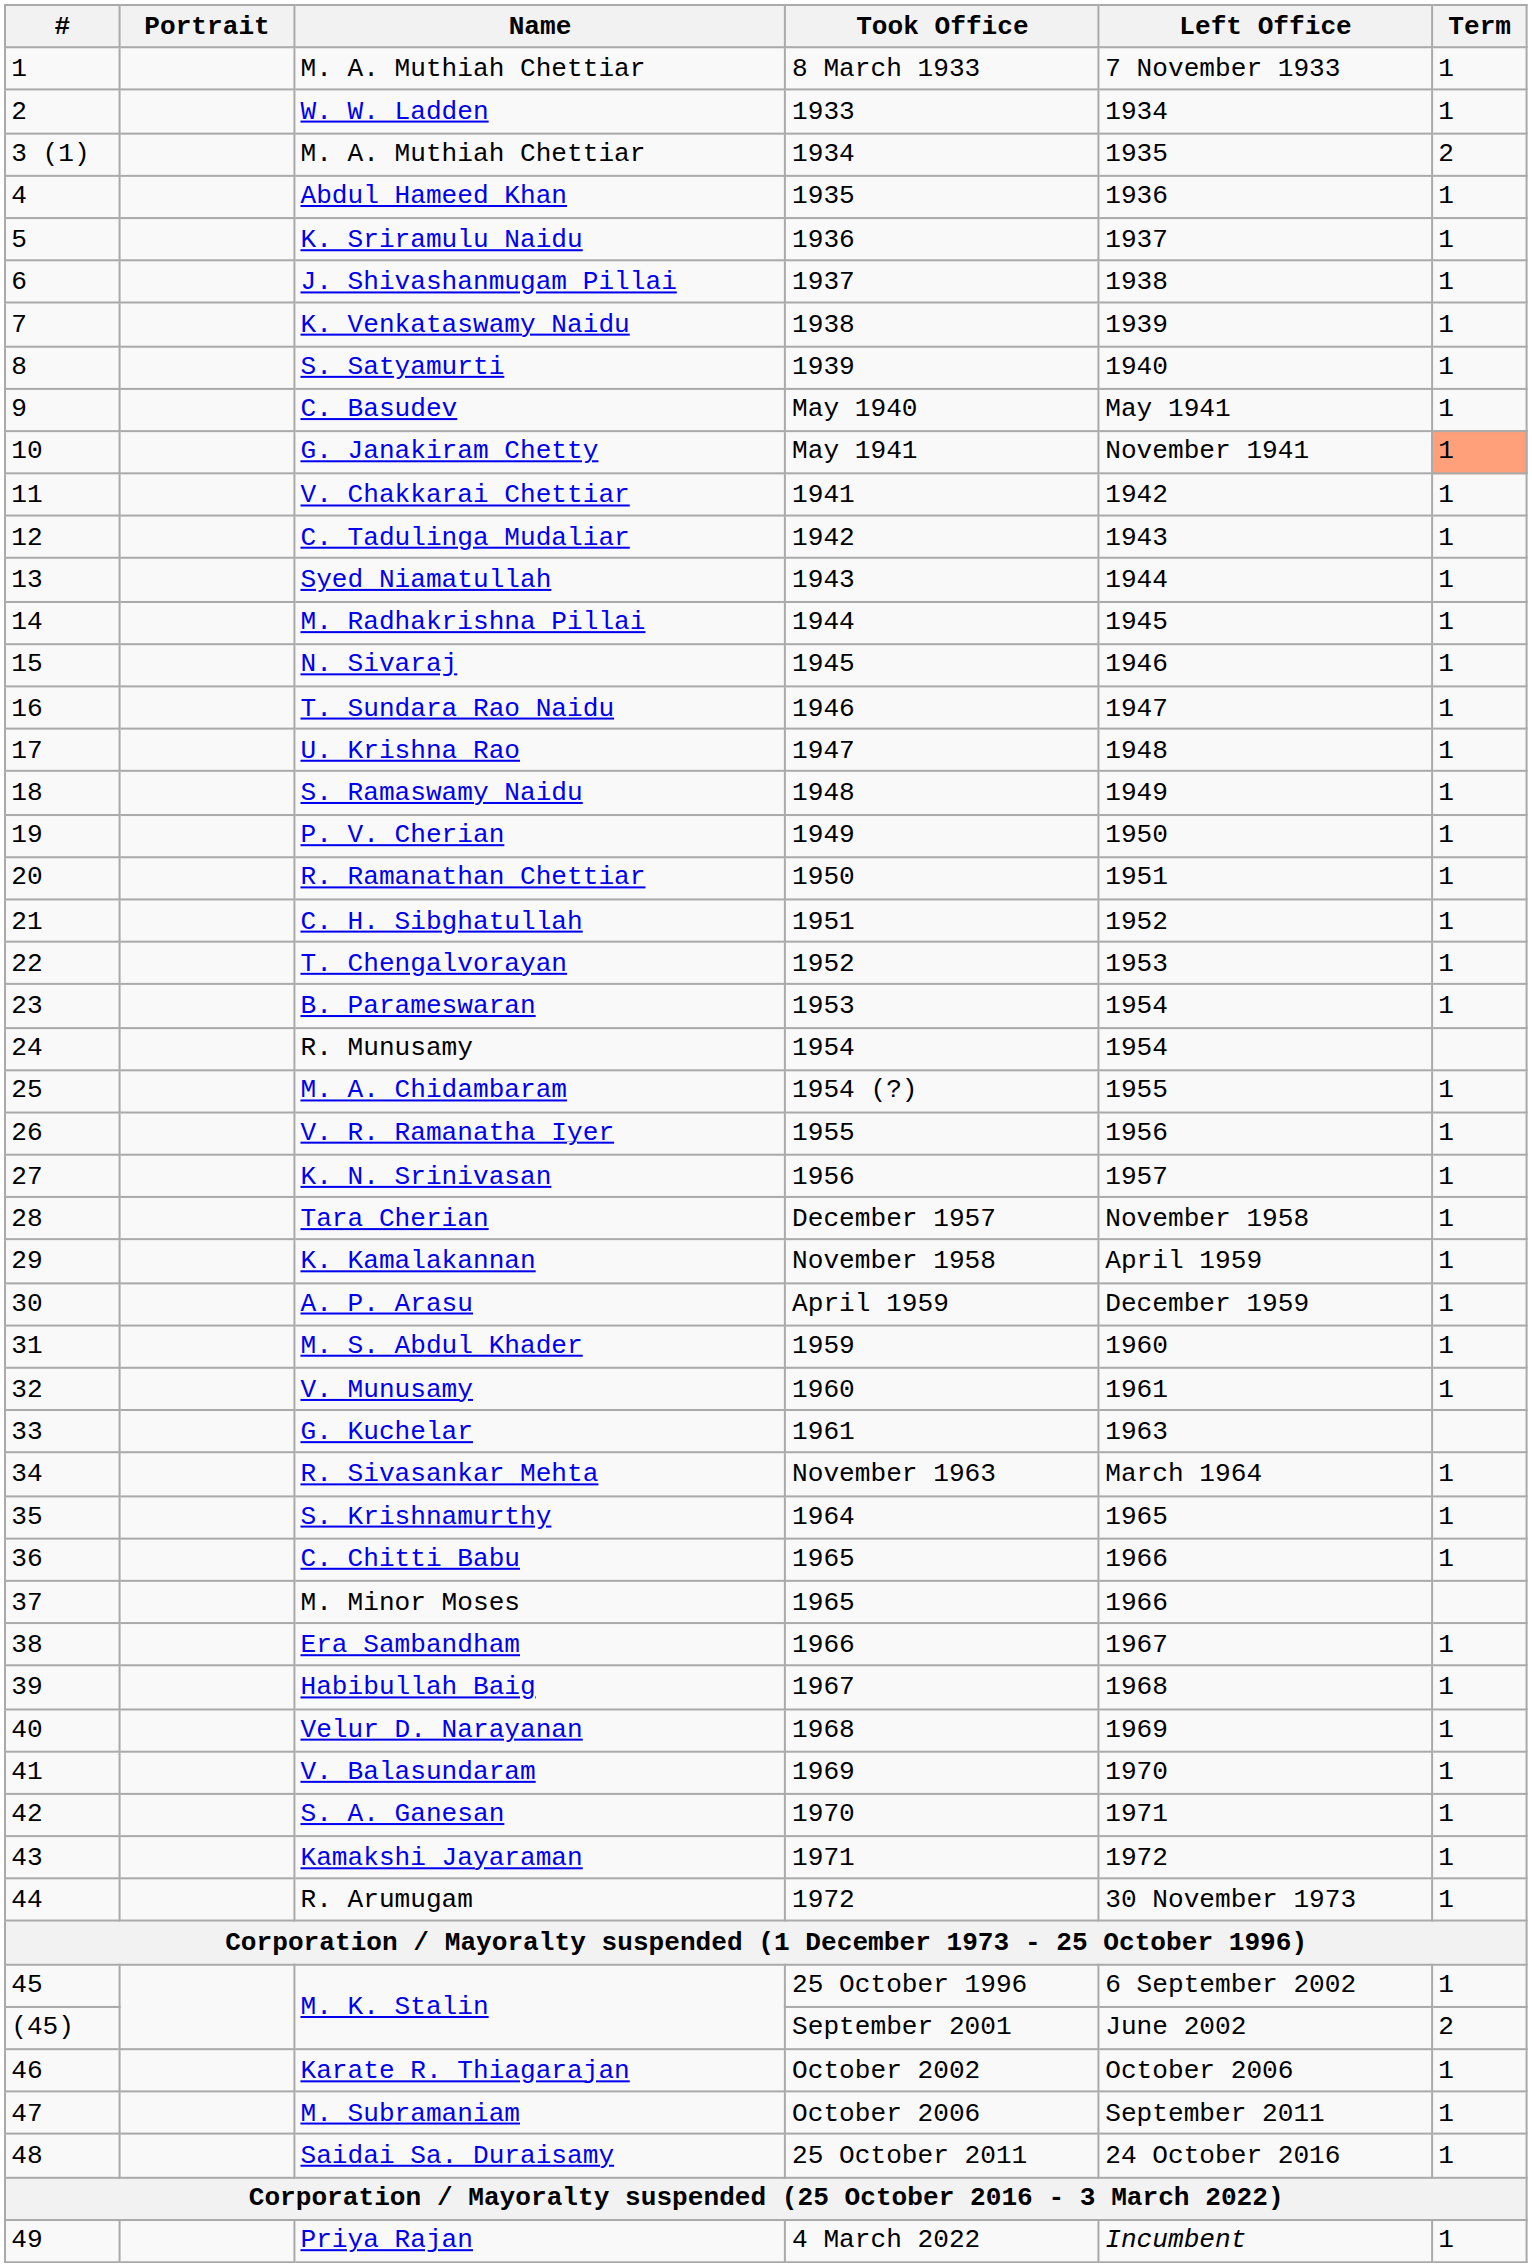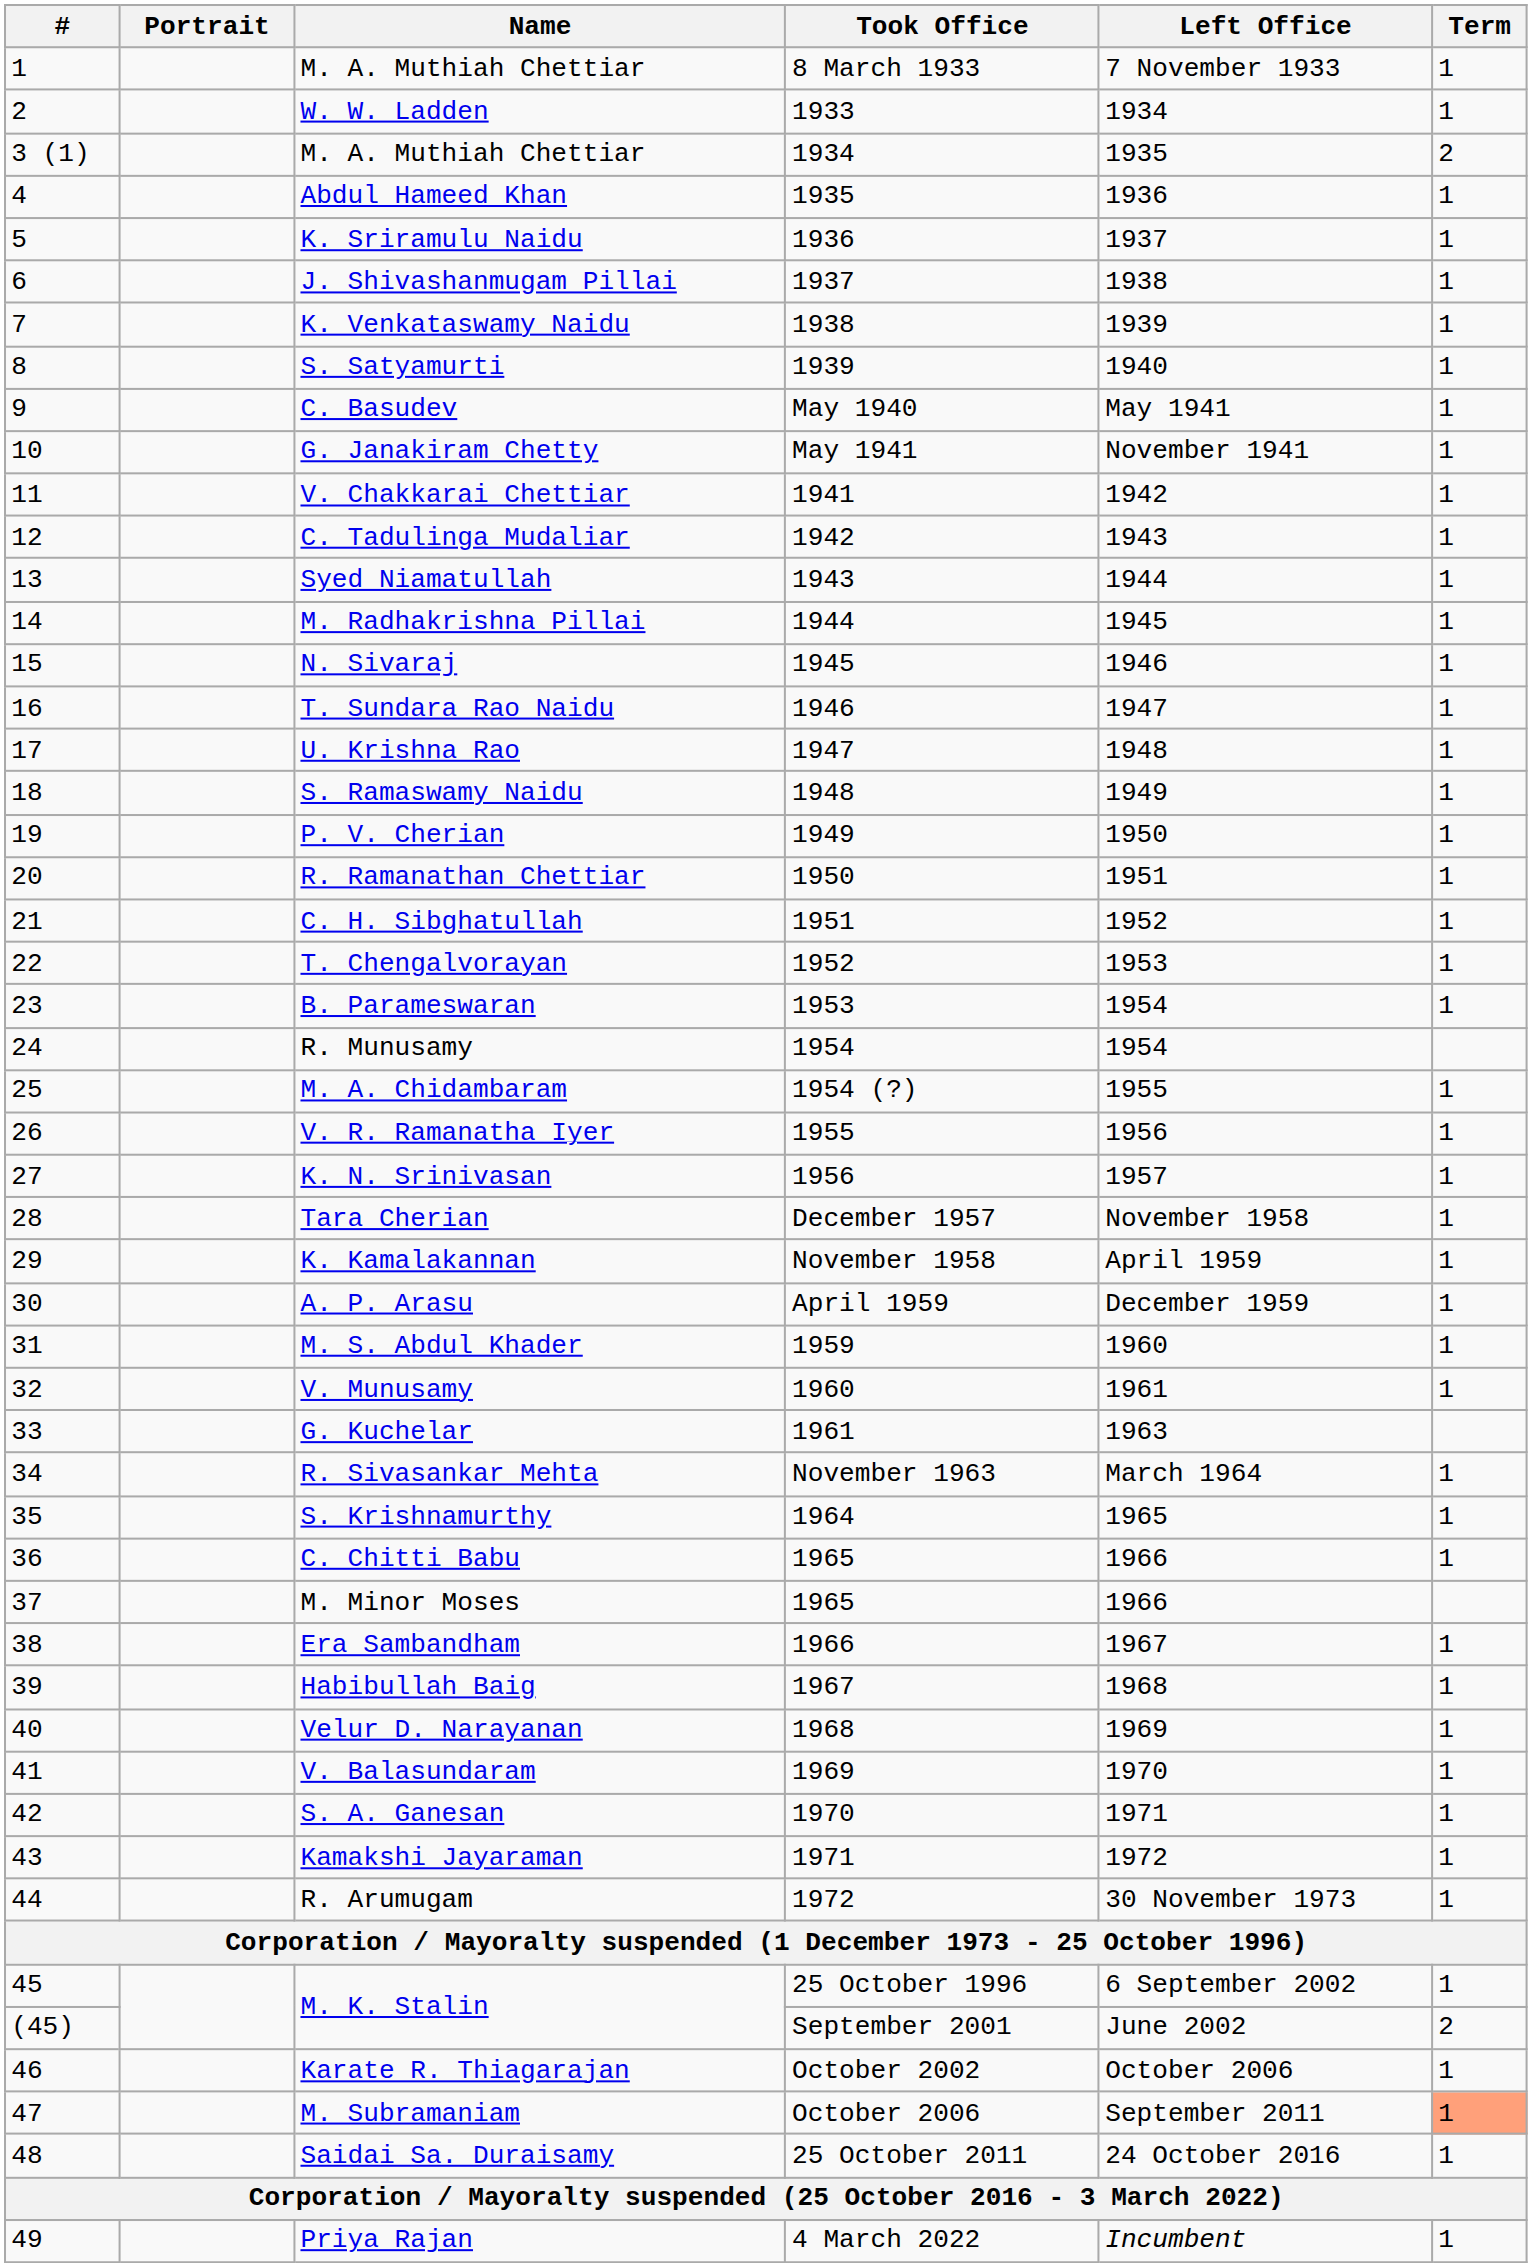(1446, 452) lightsalmon background -> (1446, 452) no background
(1446, 2113) no background -> (1446, 2113) lightsalmon background
